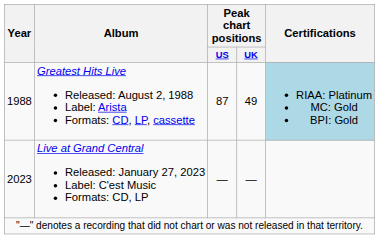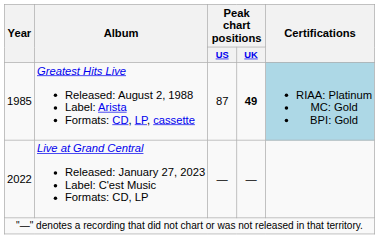(19, 101) 1988 -> (19, 101) 1985
(251, 101) normal -> (251, 101) bold
(19, 179) 2023 -> (19, 179) 2022
